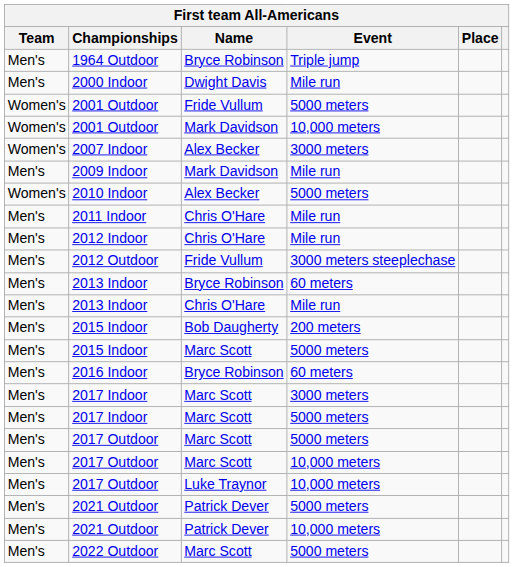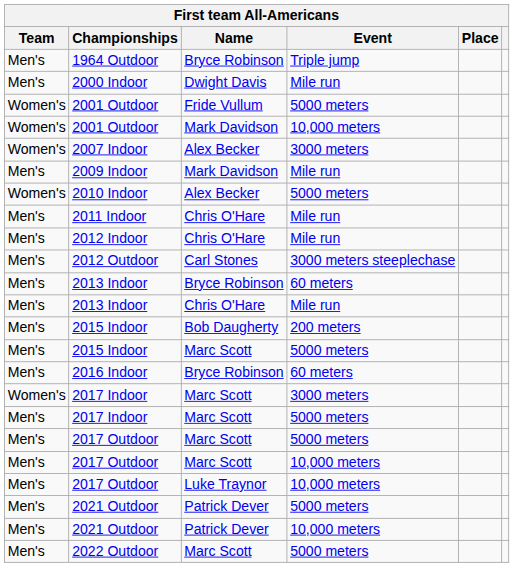(224, 261) Fride Vullum -> (221, 261) Carl Stones
(26, 395) Men's -> (37, 395) Women's
